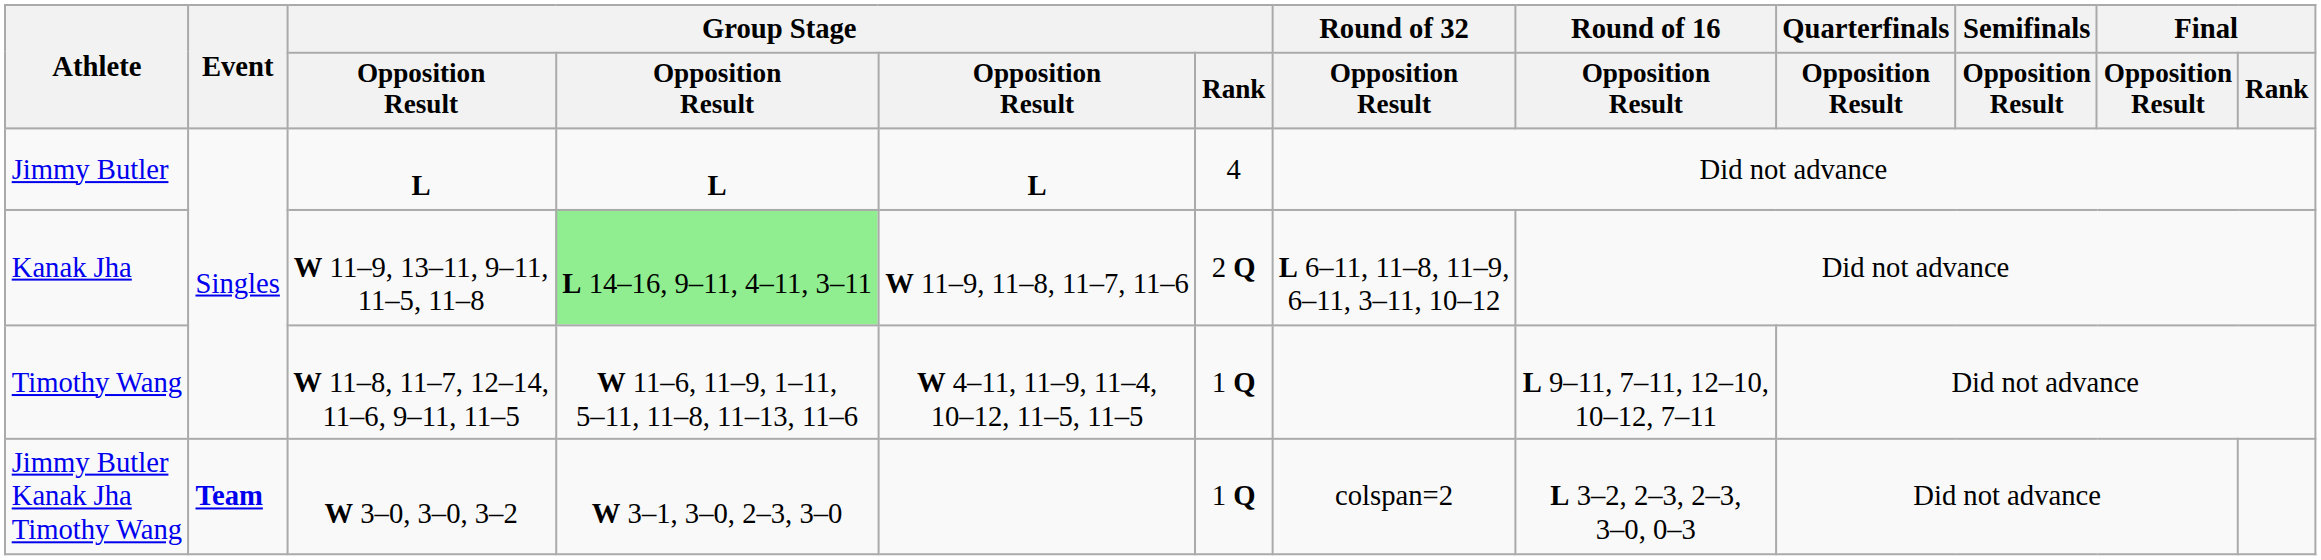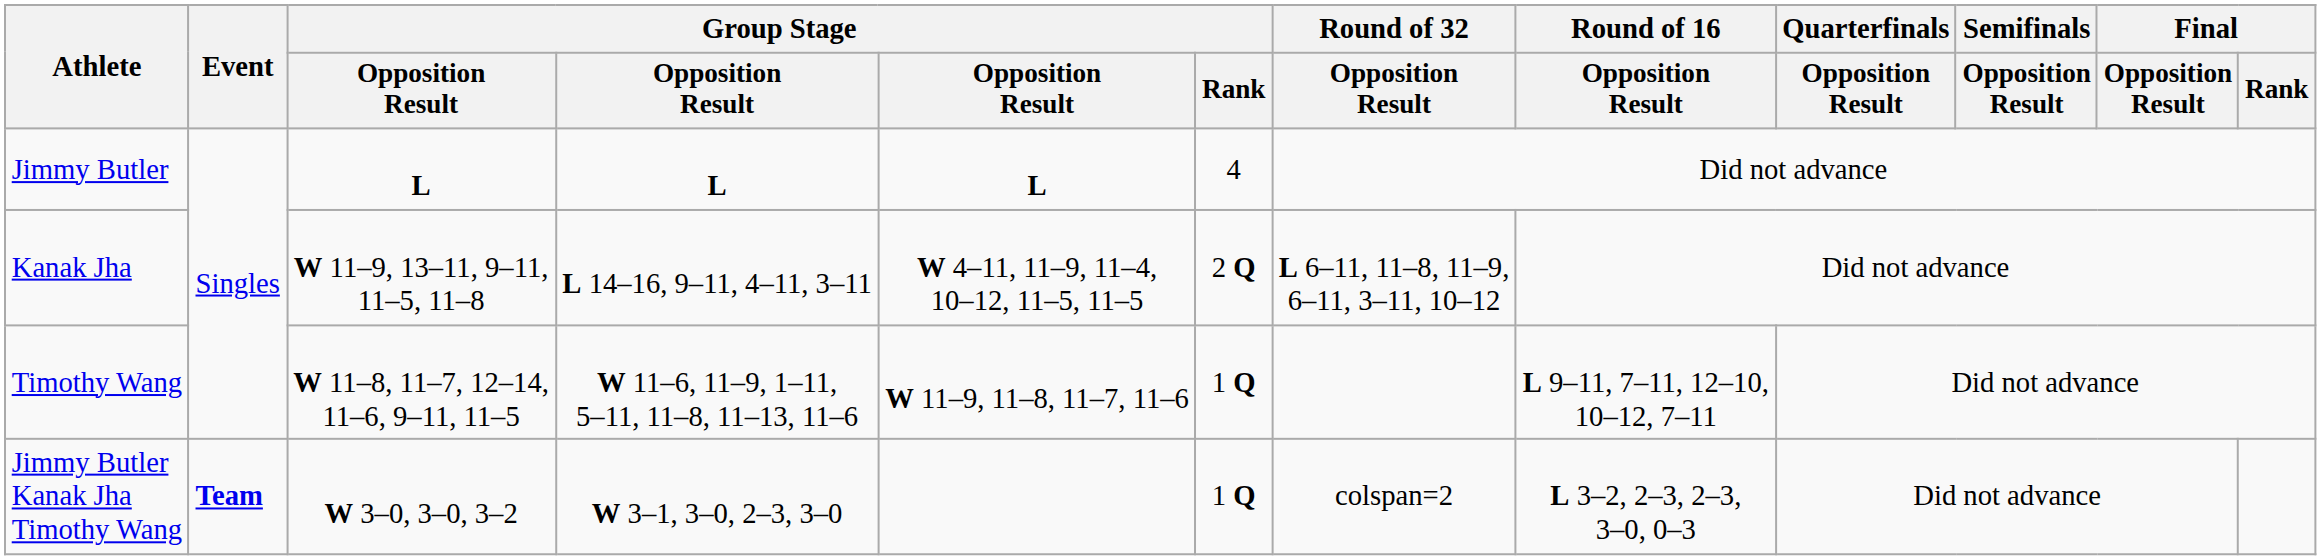(717, 284) lightgreen background -> (717, 284) no background
(1037, 284) W 11–9, 11–8, 11–7, 11–6 -> (1037, 284) W 4–11, 11–9, 11–4, 10–12, 11–5, 11–5
(1037, 399) W 4–11, 11–9, 11–4, 10–12, 11–5, 11–5 -> (1037, 399) W 11–9, 11–8, 11–7, 11–6
